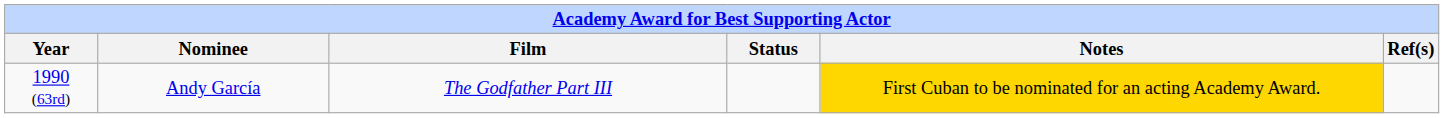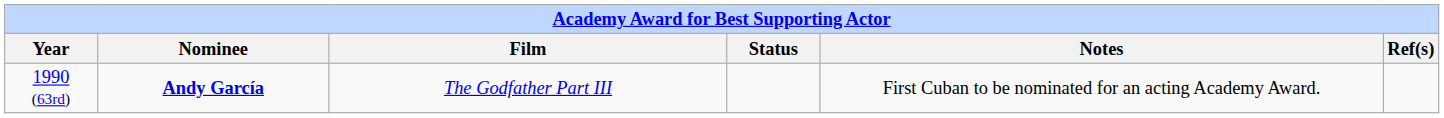(213, 87) normal -> (213, 87) bold
(1102, 87) gold background -> (1102, 87) no background
